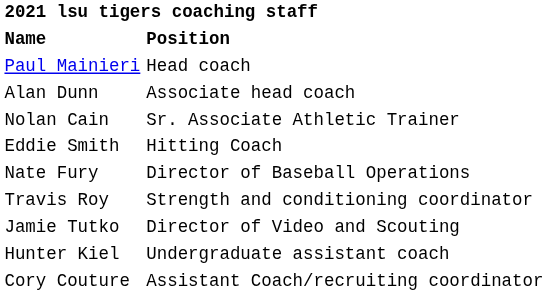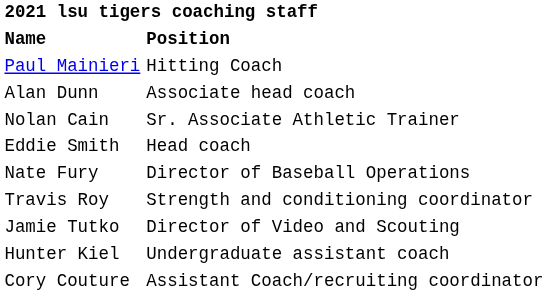(199, 67) Head coach -> (214, 67) Hitting Coach
(214, 147) Hitting Coach -> (199, 147) Head coach
